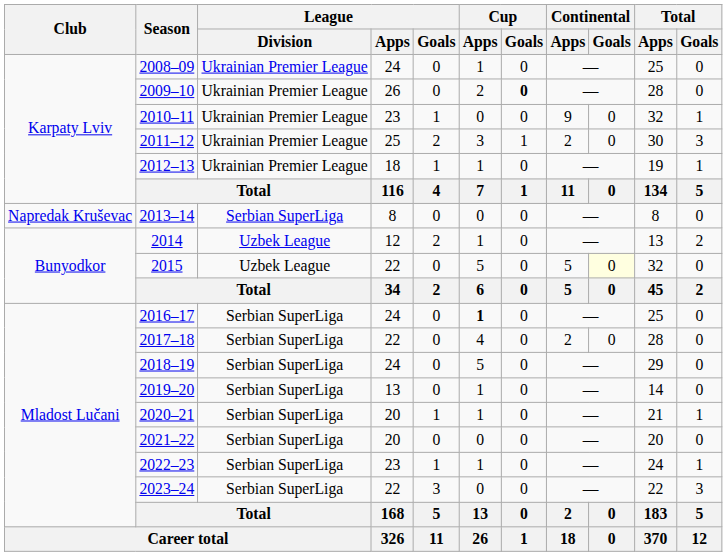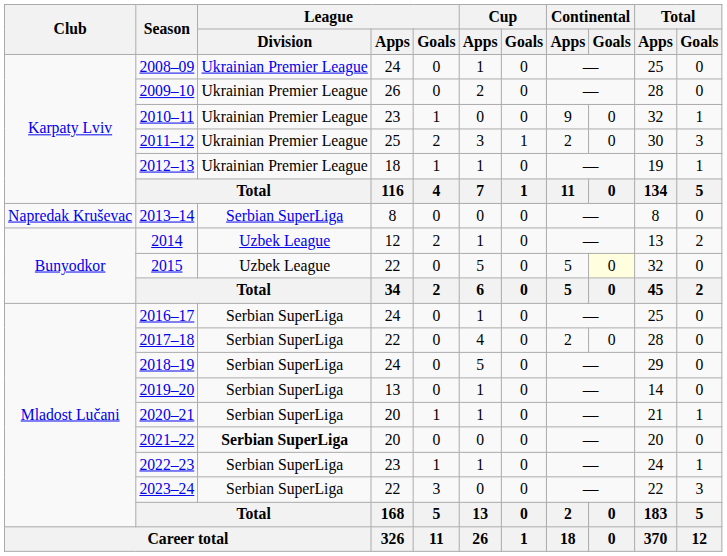(524, 91) bold -> (524, 91) normal
(480, 315) bold -> (480, 315) normal
(285, 439) normal -> (285, 439) bold
